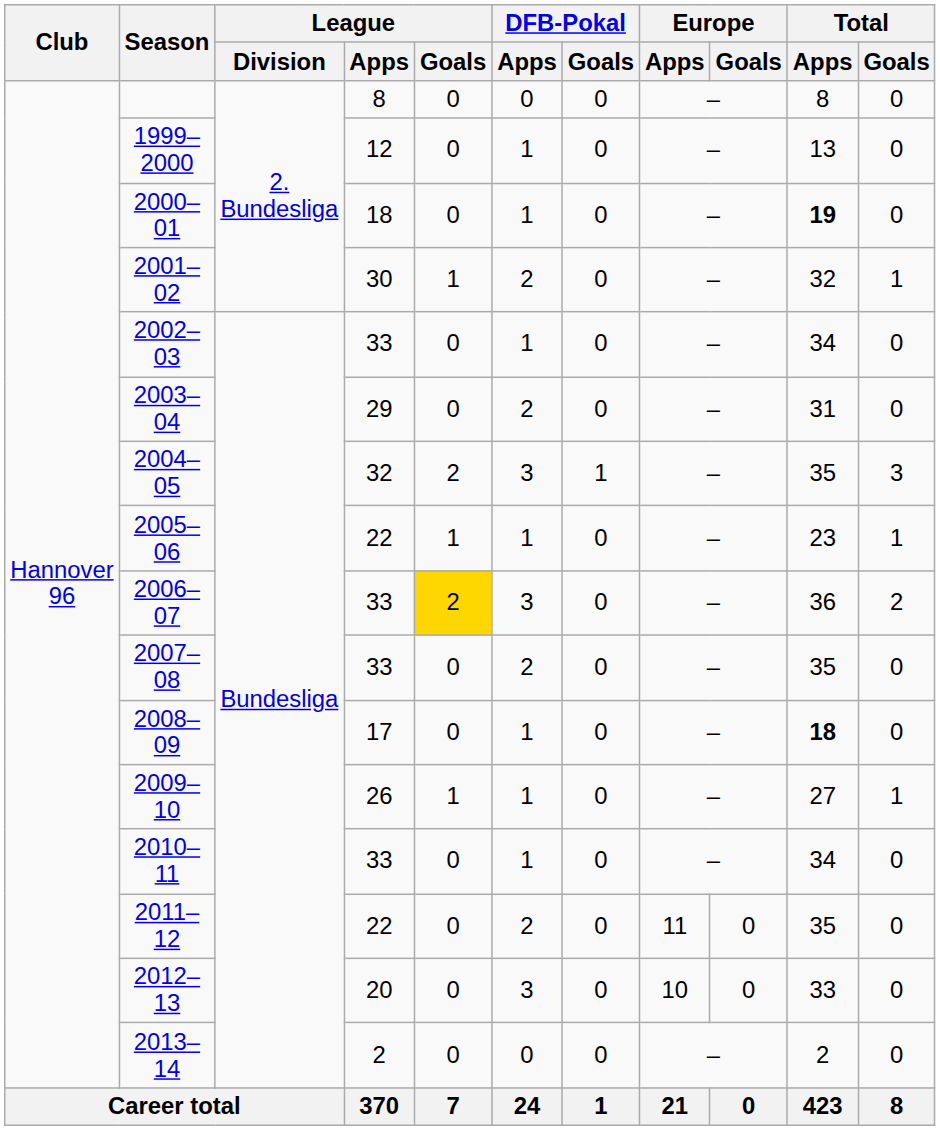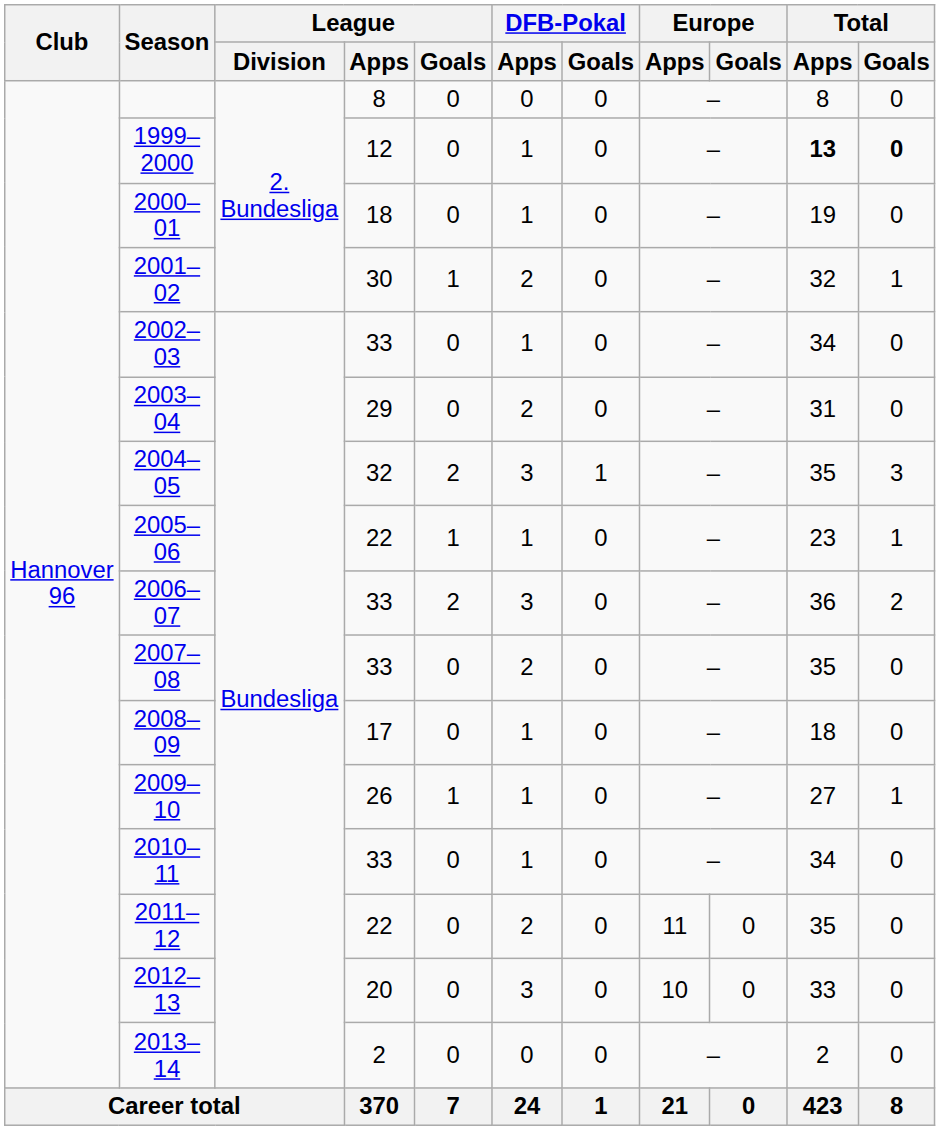(823, 150) normal -> (823, 150) bold
(897, 150) normal -> (897, 150) bold
(823, 214) bold -> (823, 214) normal
(453, 602) gold background -> (453, 602) no background
(823, 731) bold -> (823, 731) normal
